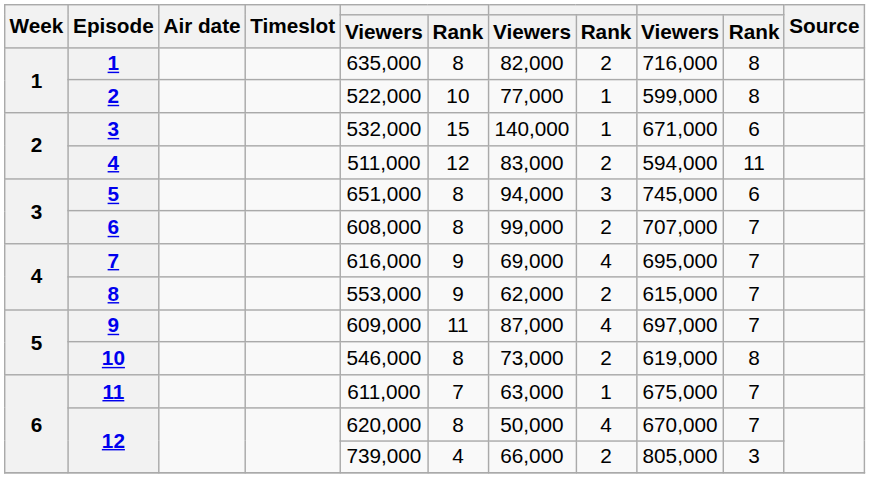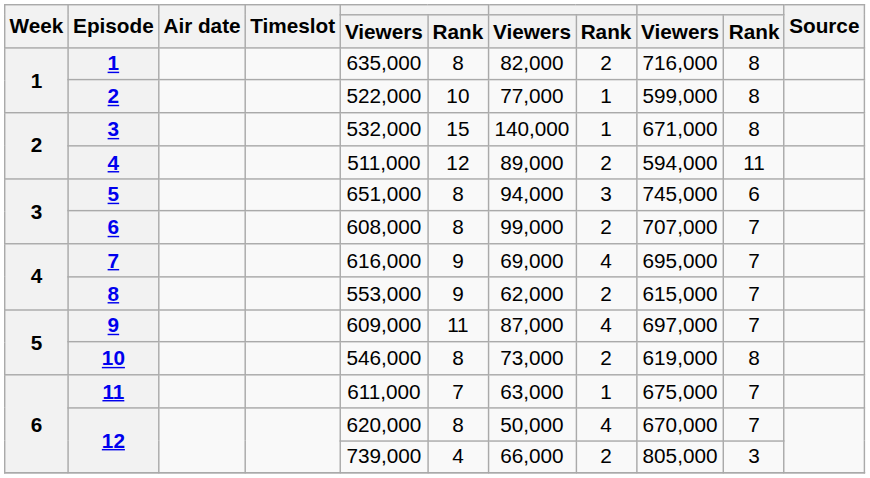(754, 129) 6 -> (754, 129) 8
(532, 162) 83,000 -> (532, 162) 89,000
